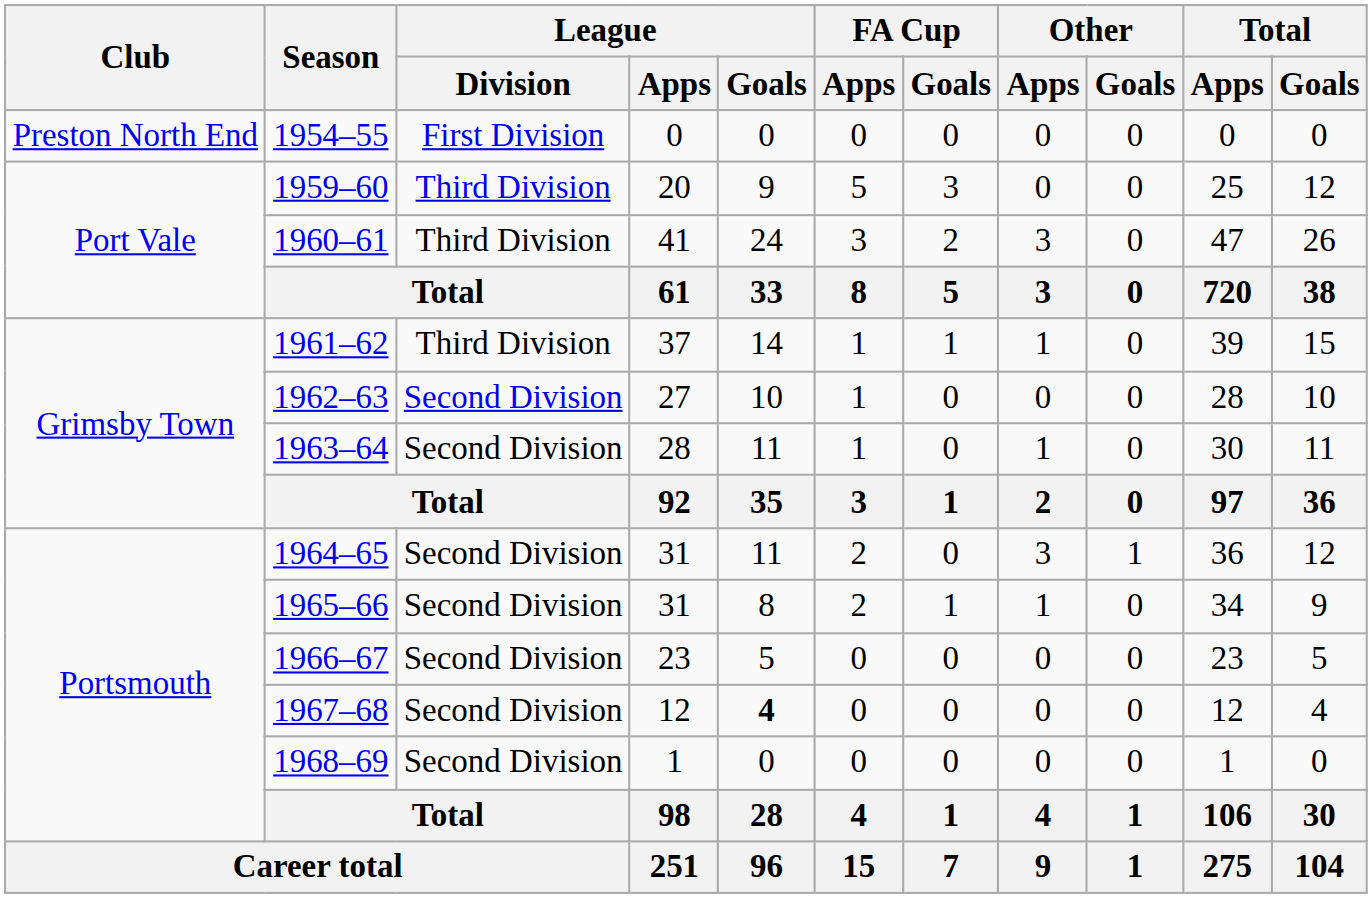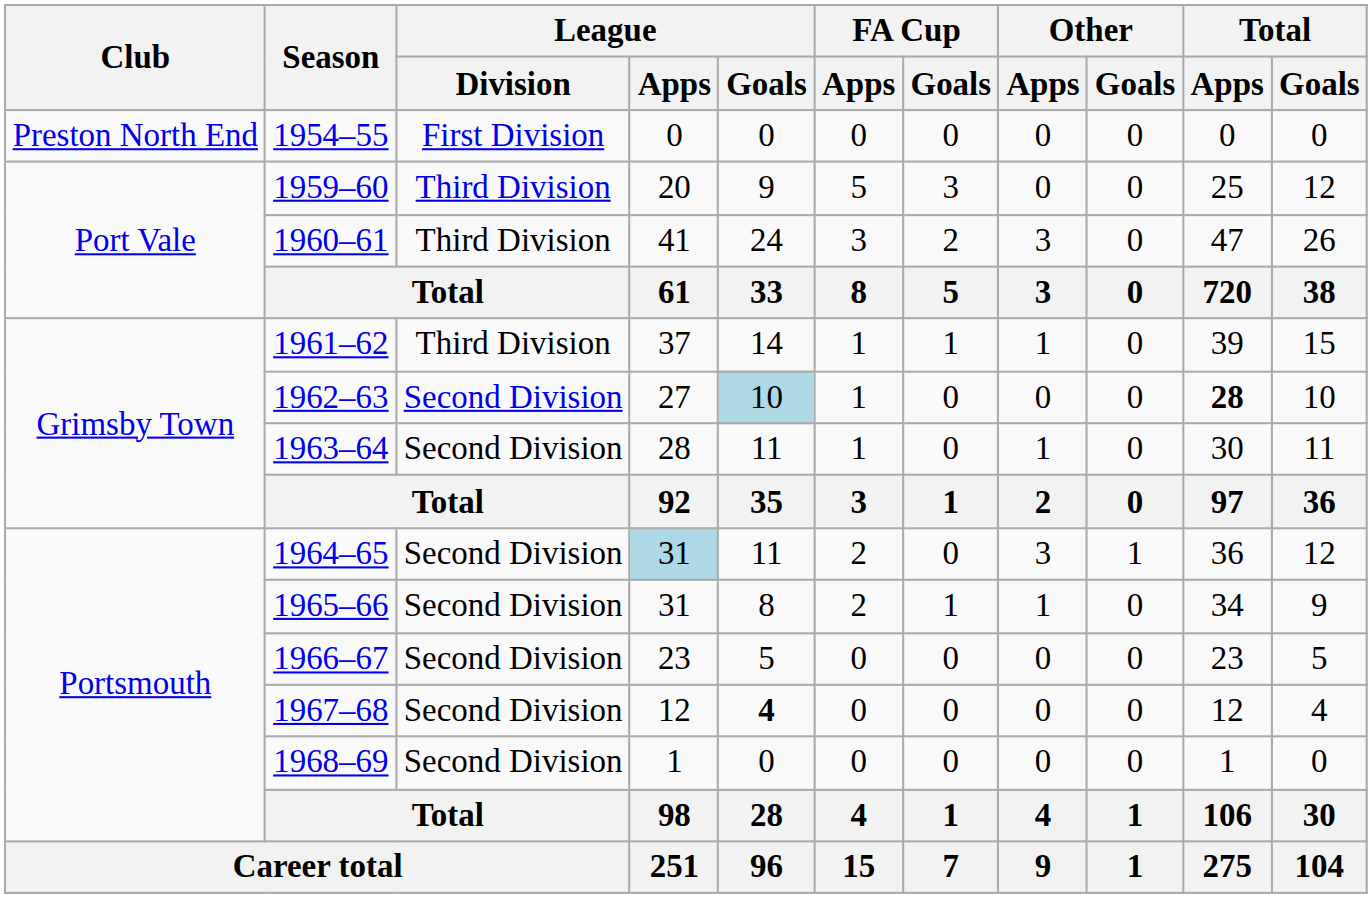(767, 396) no background -> (767, 396) lightblue background
(1227, 396) normal -> (1227, 396) bold
(674, 553) no background -> (674, 553) lightblue background
